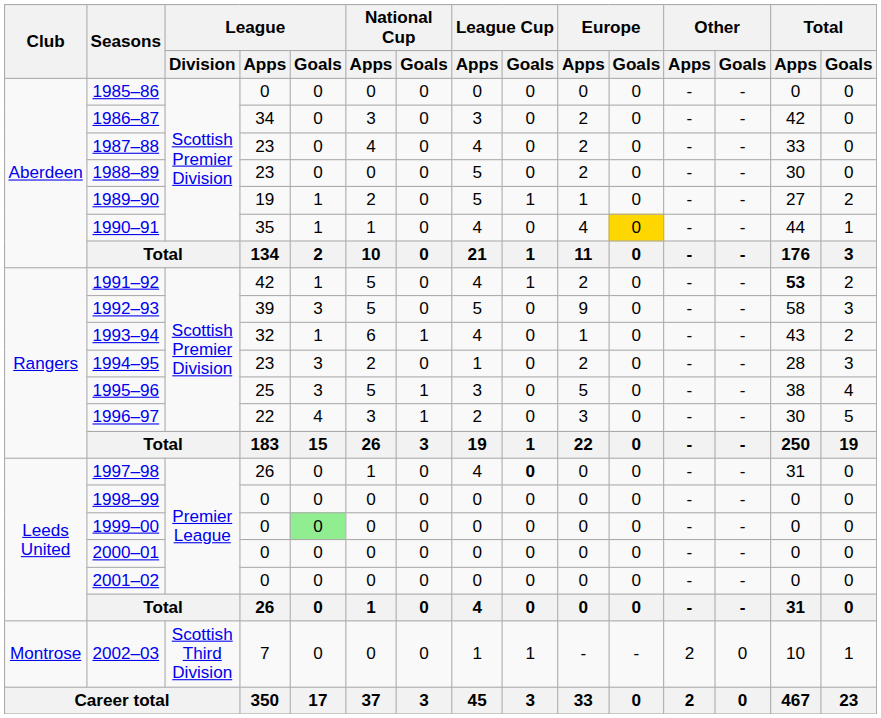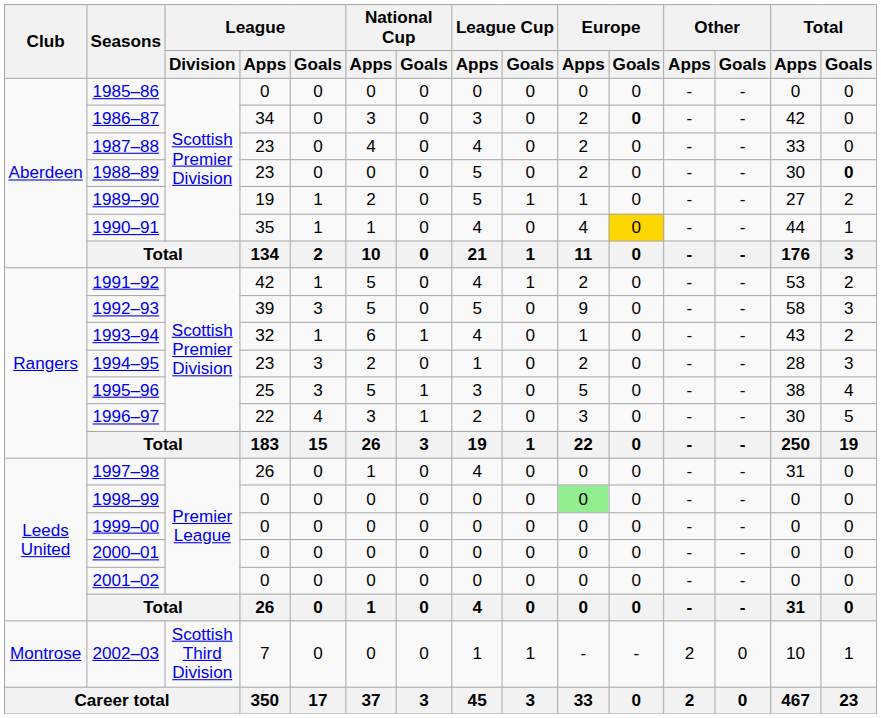(636, 118) normal -> (636, 118) bold
(849, 173) normal -> (849, 173) bold
(796, 281) bold -> (796, 281) normal
(530, 471) bold -> (530, 471) normal
(583, 498) no background -> (583, 498) lightgreen background
(318, 526) lightgreen background -> (318, 526) no background
